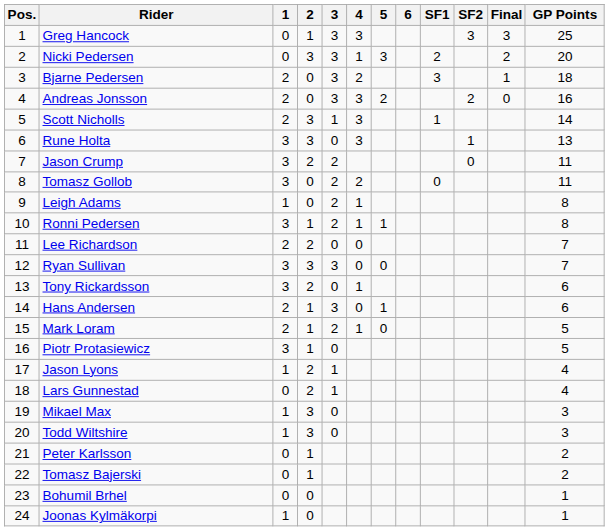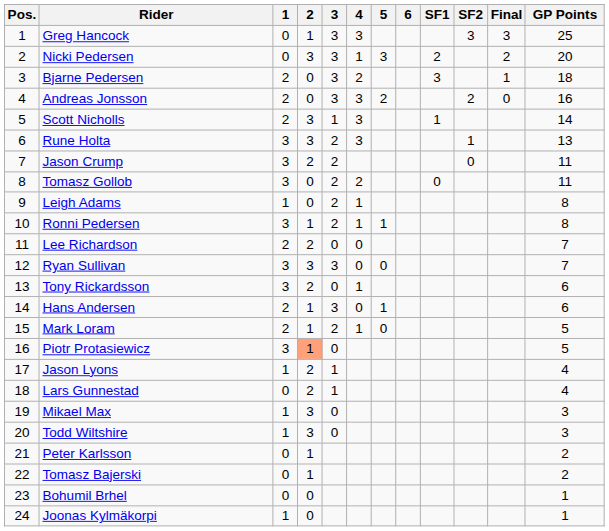(334, 140) 0 -> (334, 140) 2
(310, 349) no background -> (310, 349) lightsalmon background
